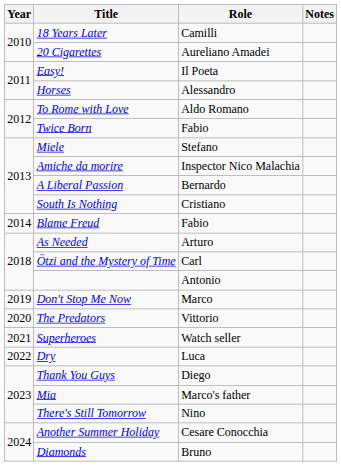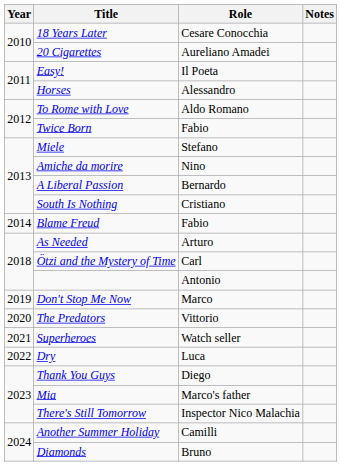(199, 33) Camilli -> (225, 33) Cesare Conocchia
(240, 166) Inspector Nico Malachia -> (193, 166) Nino
(193, 413) Nino -> (240, 413) Inspector Nico Malachia
(225, 432) Cesare Conocchia -> (199, 432) Camilli
